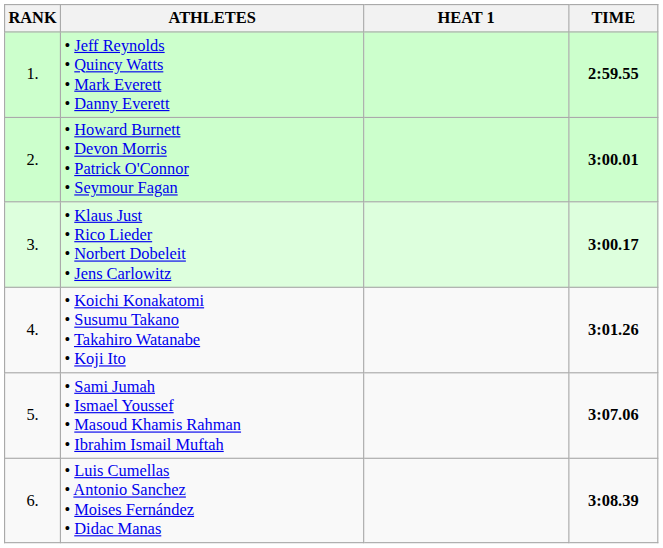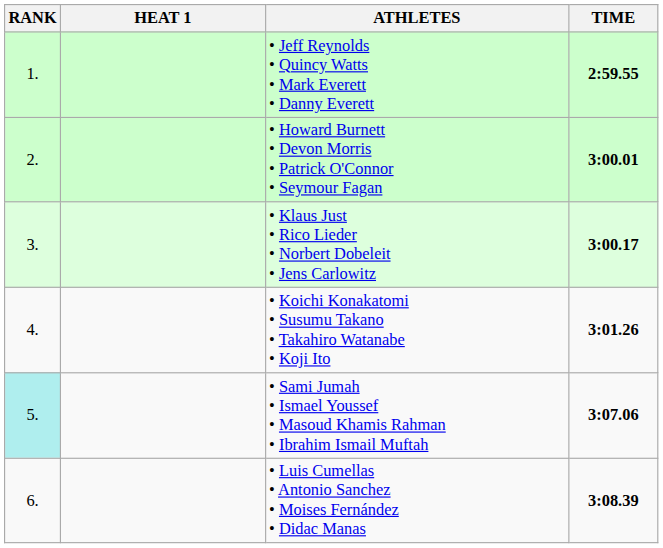columns swapped: (466, 18) <-> (212, 18)
(33, 415) no background -> (33, 415) paleturquoise background
